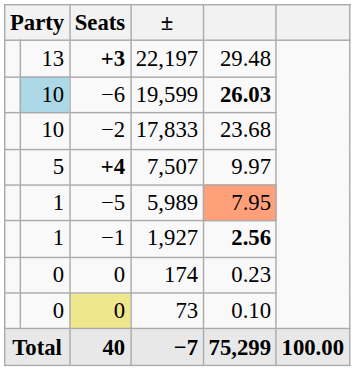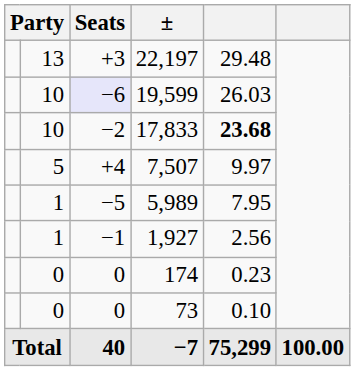(113, 58) bold -> (113, 58) normal
(53, 94) lightblue background -> (53, 94) no background
(113, 94) no background -> (113, 94) lavender background
(246, 94) bold -> (246, 94) normal
(246, 130) normal -> (246, 130) bold
(113, 166) bold -> (113, 166) normal
(251, 202) lightsalmon background -> (251, 202) no background
(251, 238) bold -> (251, 238) normal
(119, 310) khaki background -> (119, 310) no background
